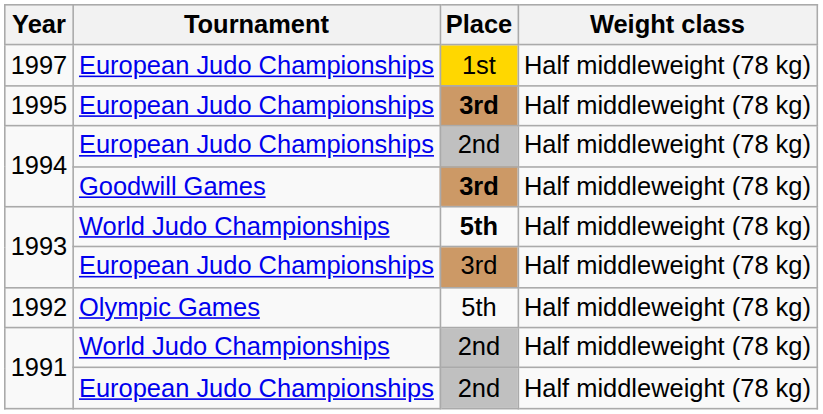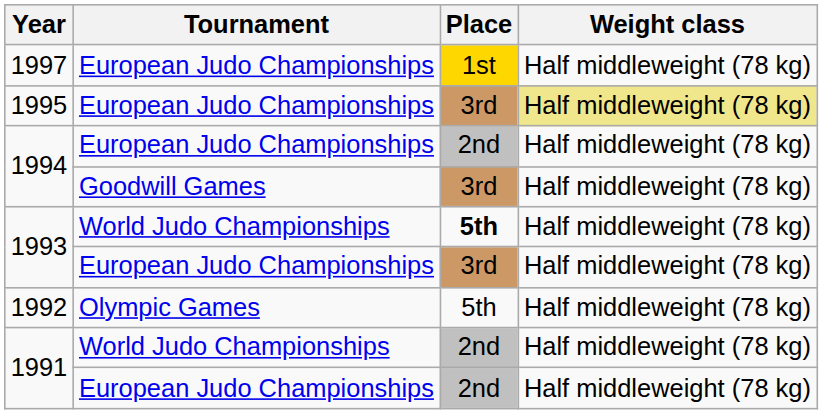(479, 105) bold -> (479, 105) normal
(667, 105) no background -> (667, 105) khaki background
(479, 186) bold -> (479, 186) normal
